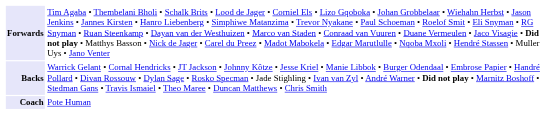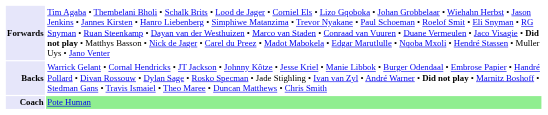(69, 102) no background -> (69, 102) lightgreen background
